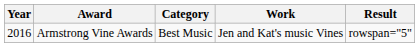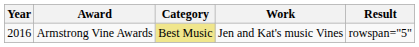(185, 33) no background -> (185, 33) khaki background
